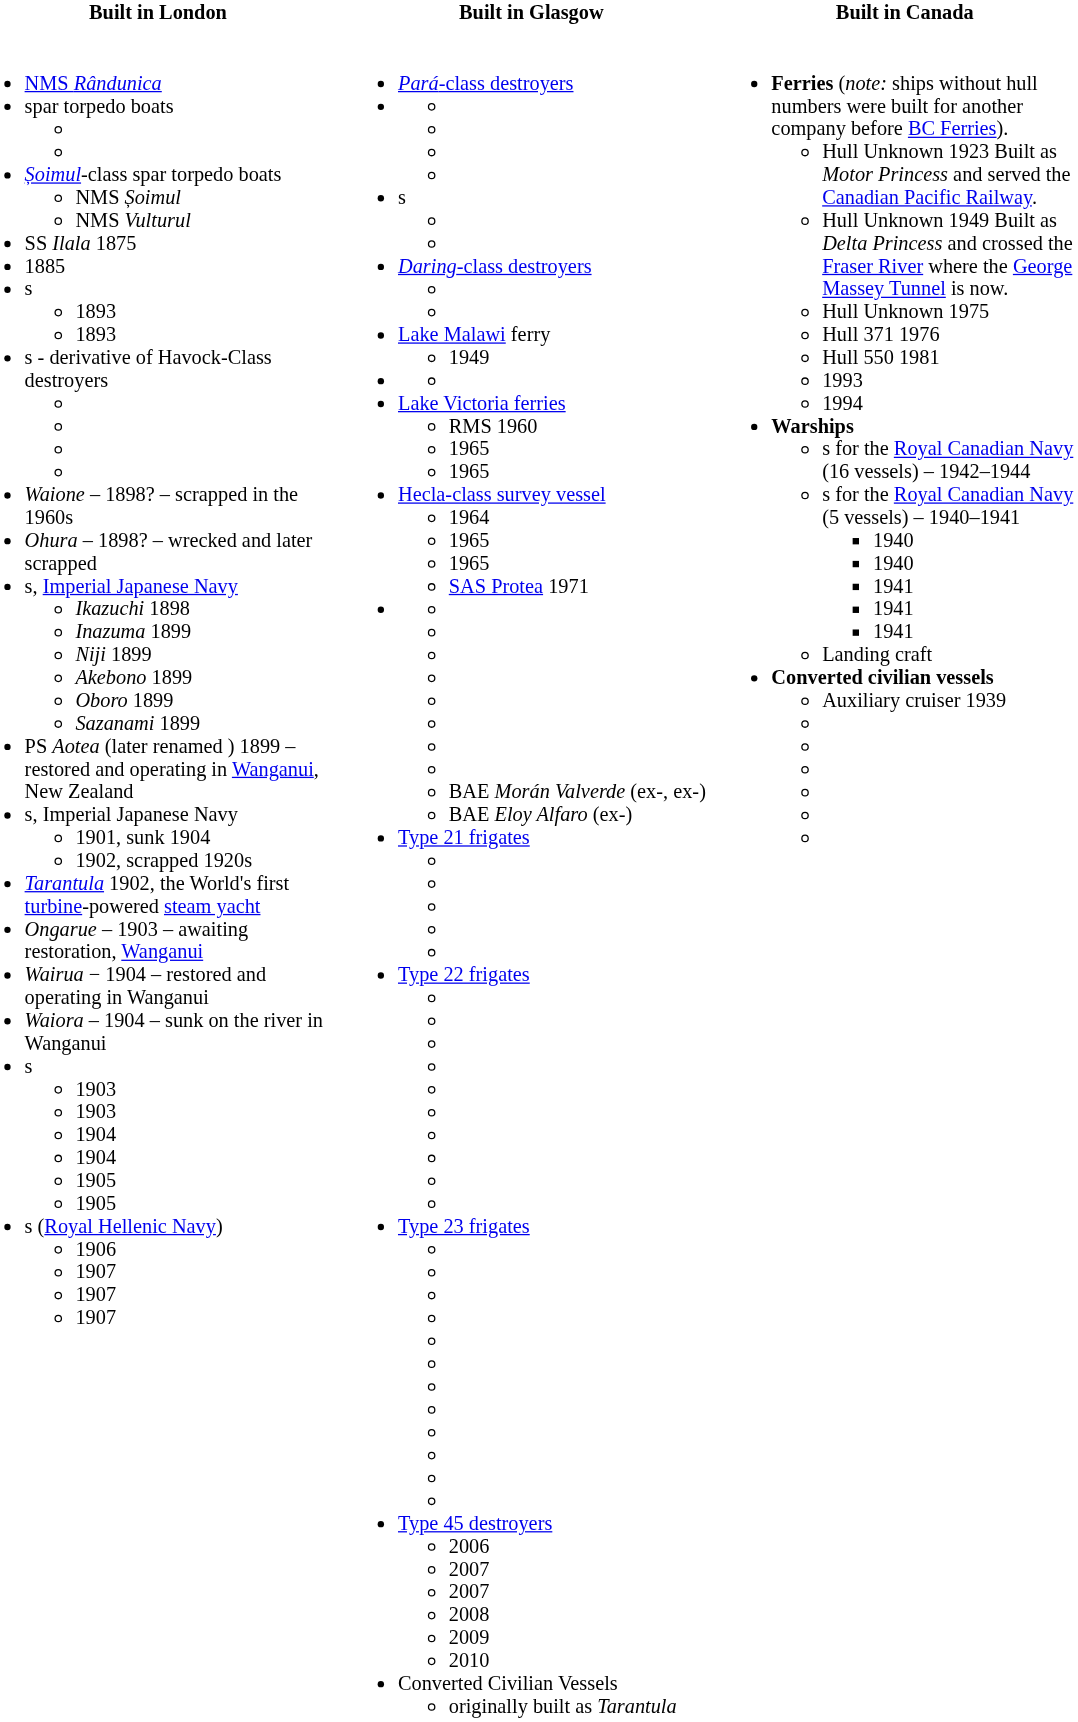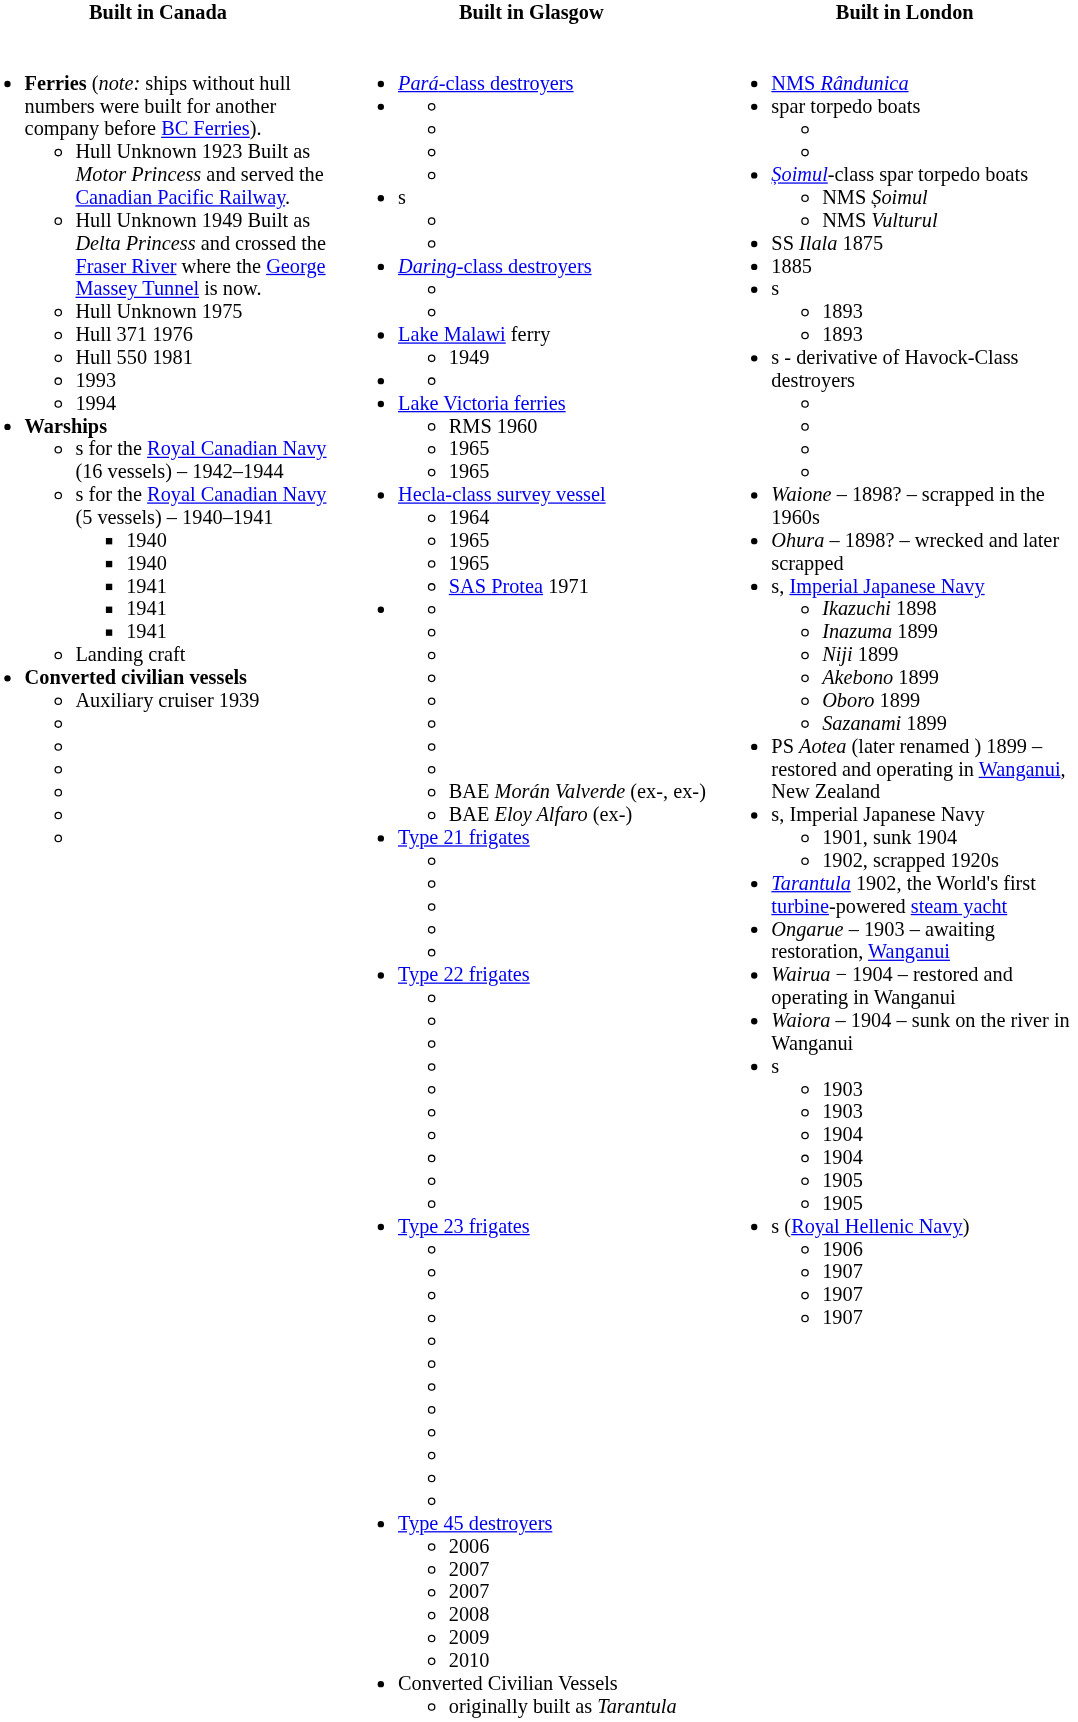columns swapped: (158, 12) <-> (905, 12)
